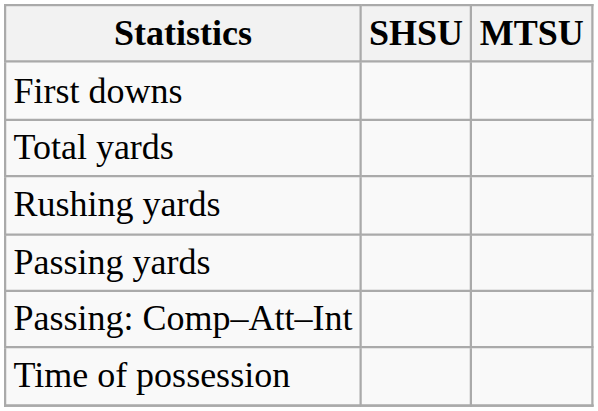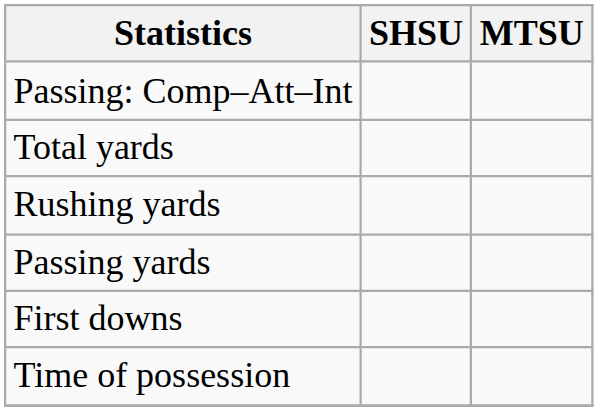rows swapped: (98, 90) <-> (183, 318)
